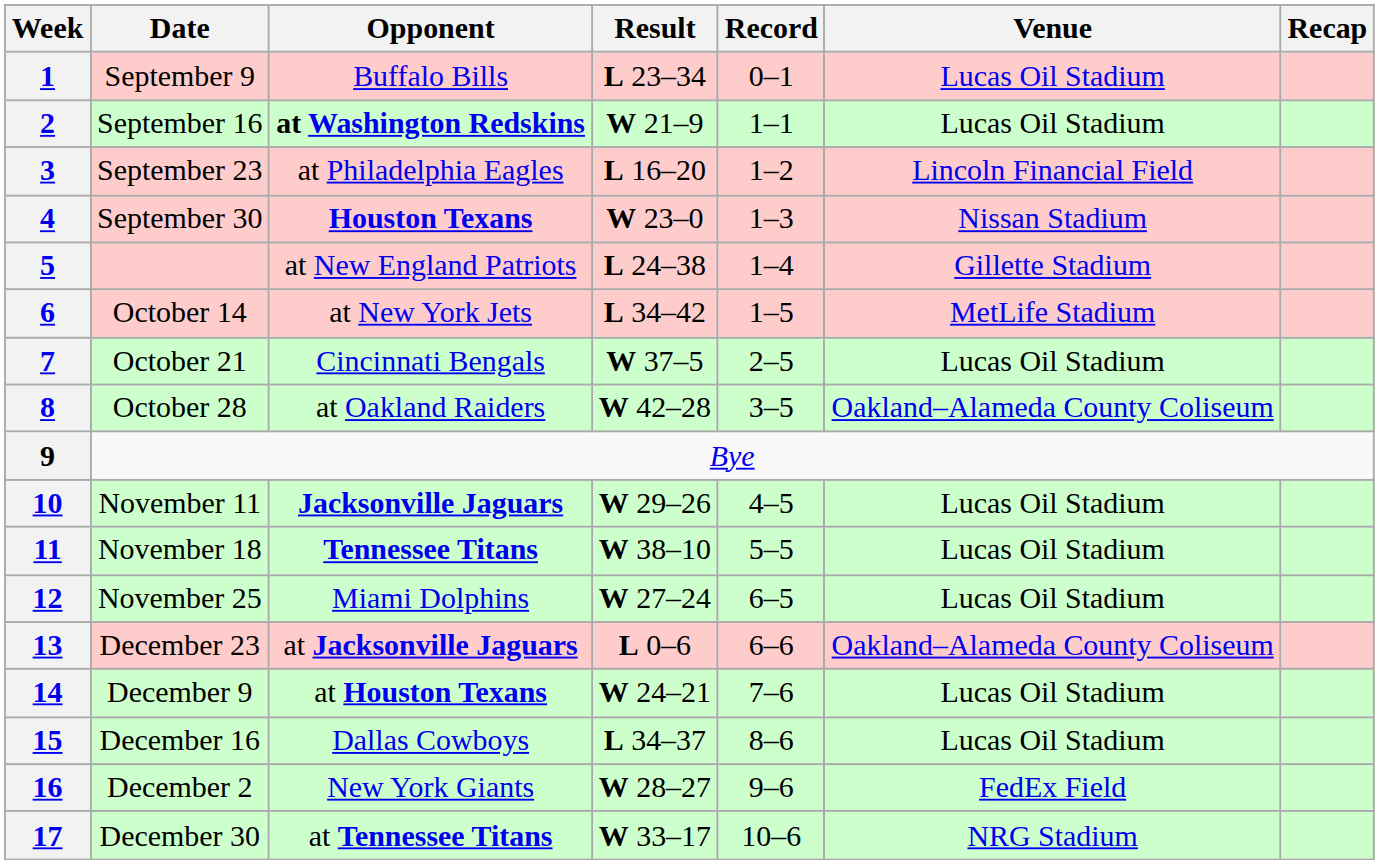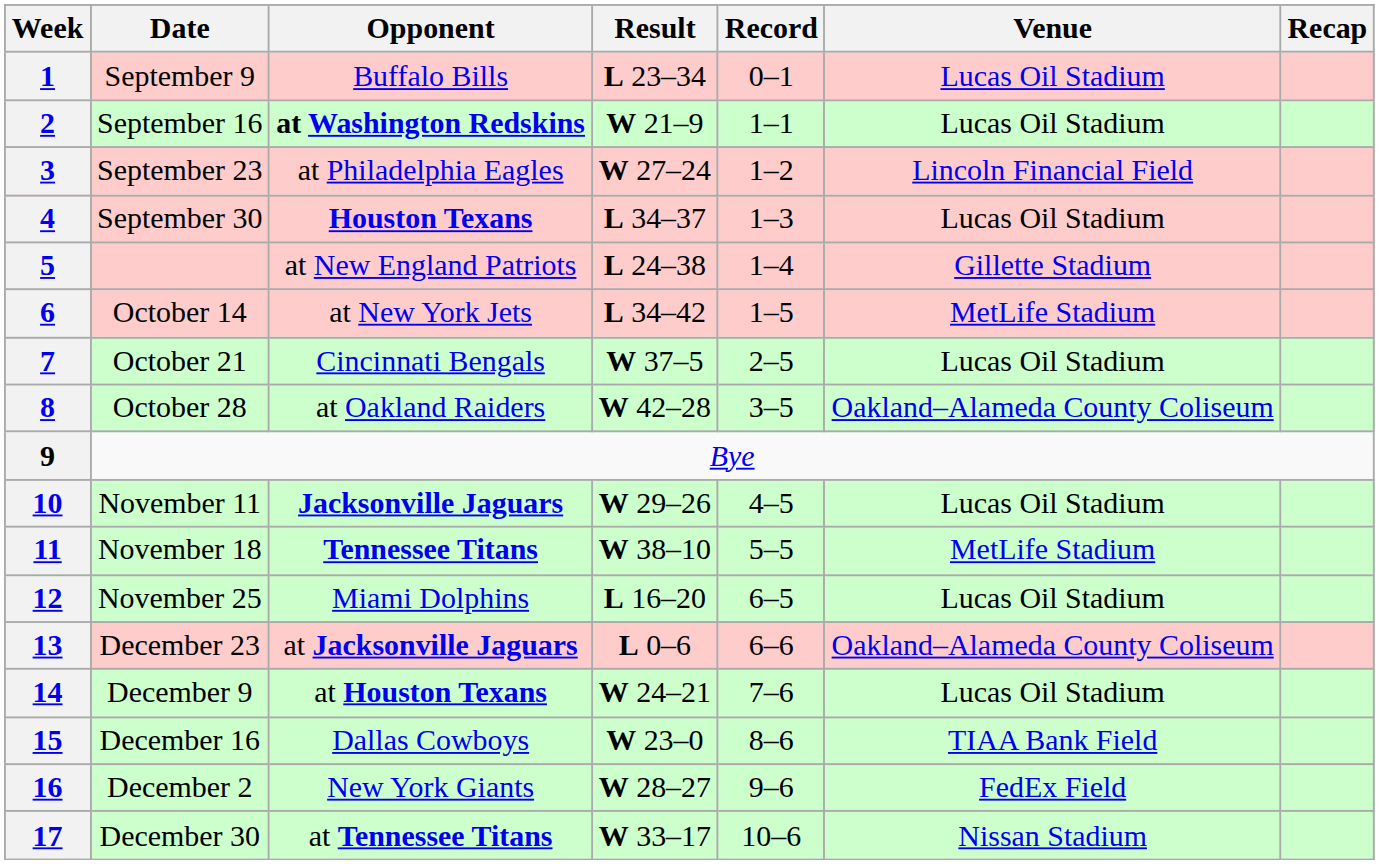(655, 170) L 16–20 -> (655, 170) W 27–24
(655, 218) W 23–0 -> (655, 218) L 34–37
(1053, 218) Nissan Stadium -> (1053, 218) Lucas Oil Stadium
(1053, 550) Lucas Oil Stadium -> (1053, 550) MetLife Stadium
(655, 597) W 27–24 -> (655, 597) L 16–20
(655, 739) L 34–37 -> (655, 739) W 23–0
(1053, 739) Lucas Oil Stadium -> (1053, 739) TIAA Bank Field
(1053, 834) NRG Stadium -> (1053, 834) Nissan Stadium
